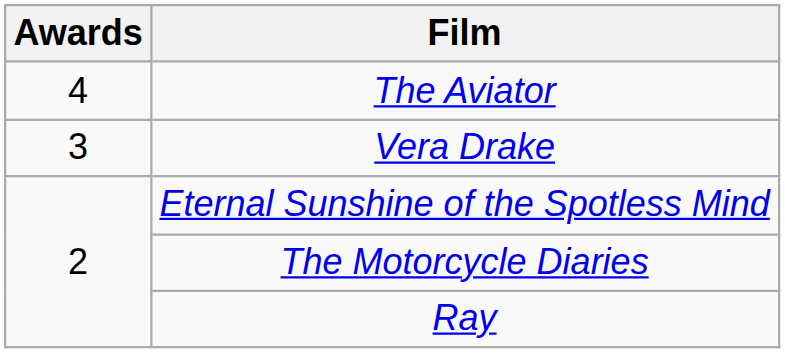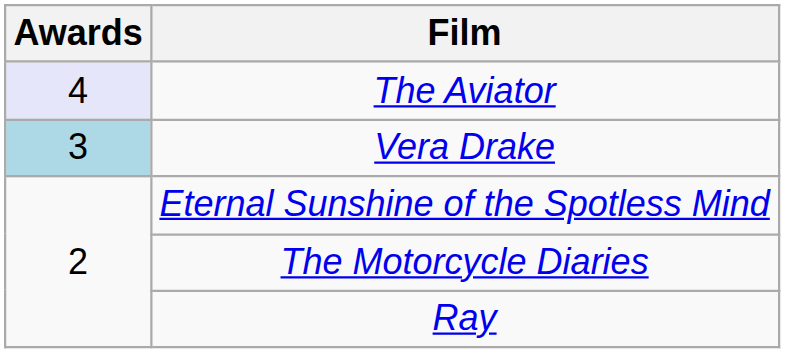(78, 90) no background -> (78, 90) lavender background
(78, 147) no background -> (78, 147) lightblue background
